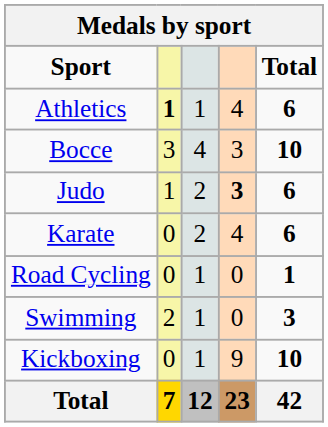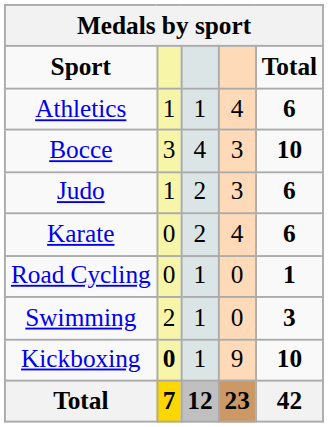(169, 108) bold -> (169, 108) normal
(237, 191) bold -> (237, 191) normal
(169, 358) normal -> (169, 358) bold
